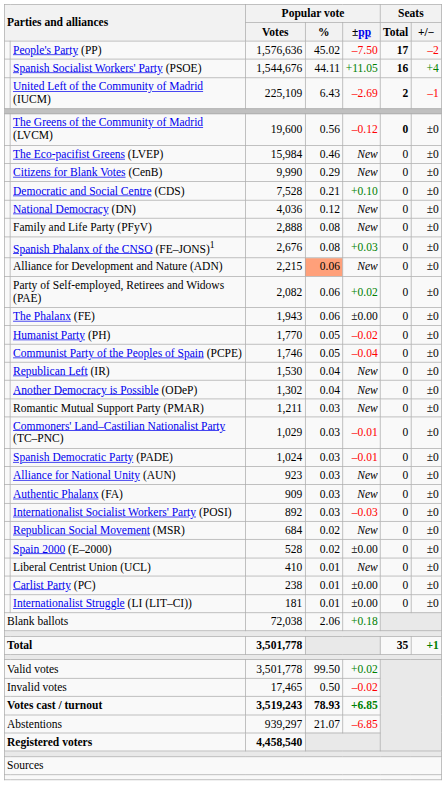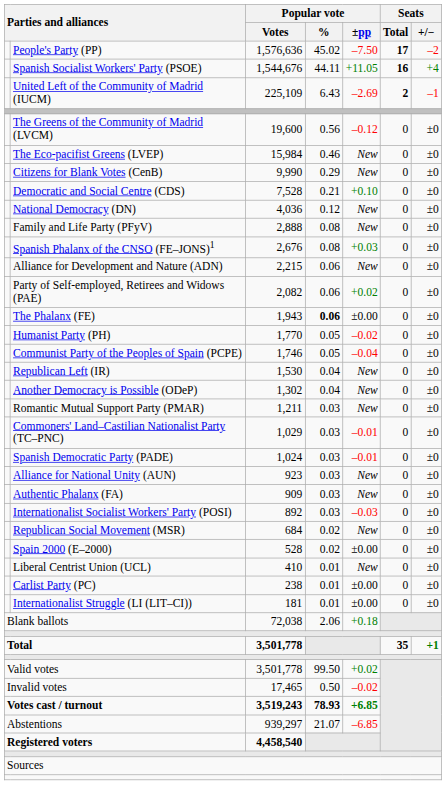(405, 129) bold -> (405, 129) normal
(330, 267) lightsalmon background -> (330, 267) no background
(330, 316) normal -> (330, 316) bold
